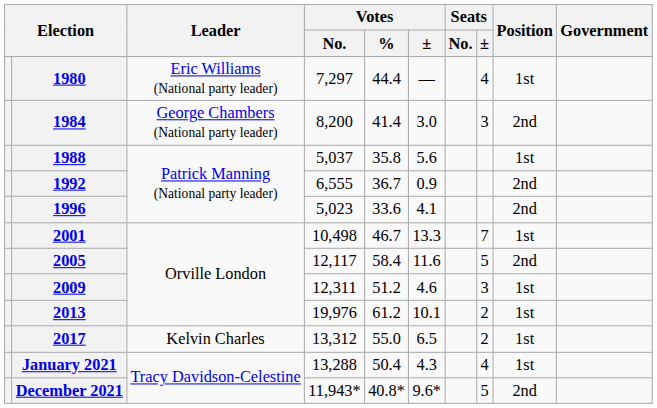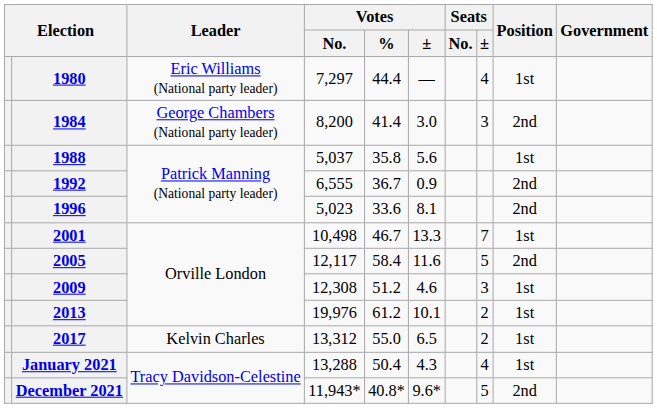(427, 209) 4.1 -> (427, 209) 8.1
(334, 287) 12,311 -> (334, 287) 12,308
